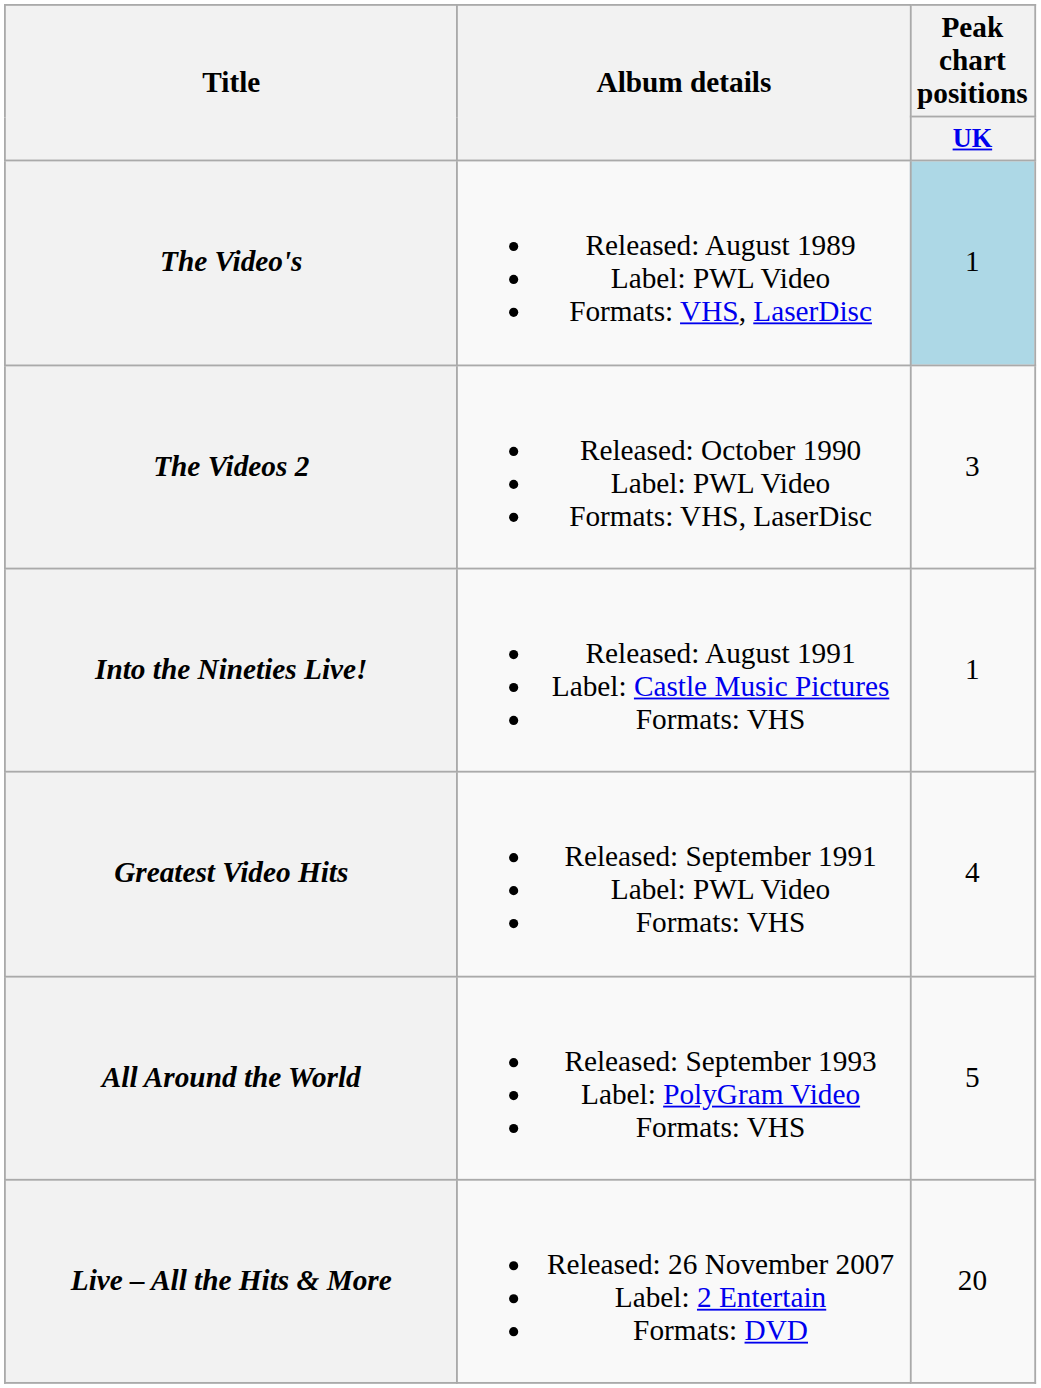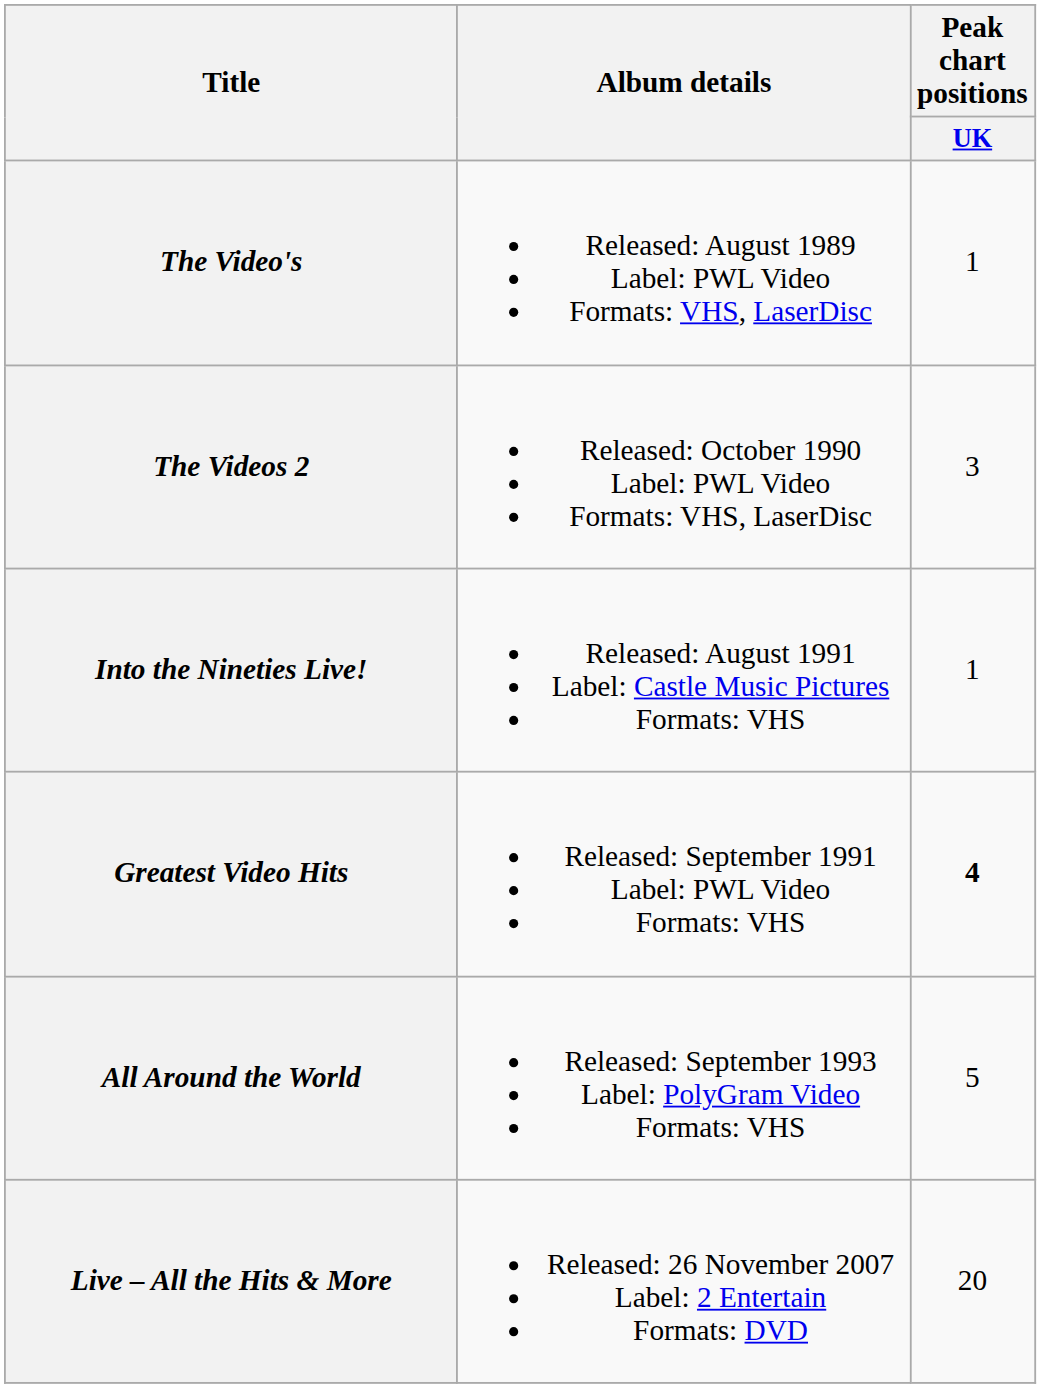(972, 262) lightblue background -> (972, 262) no background
(972, 873) normal -> (972, 873) bold
